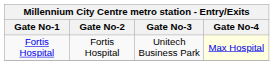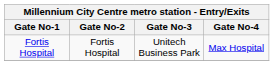(236, 47) lightyellow background -> (236, 47) no background
